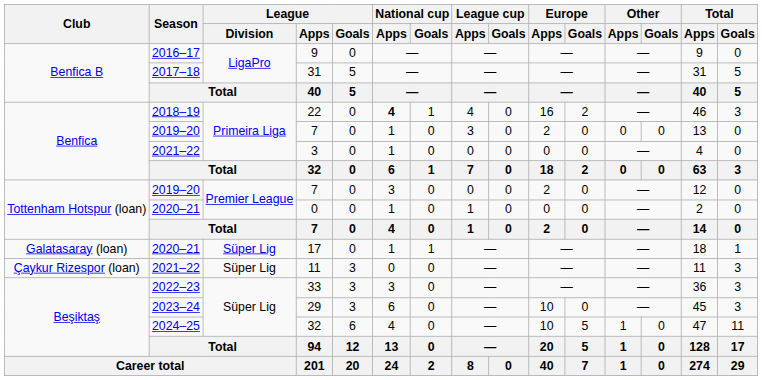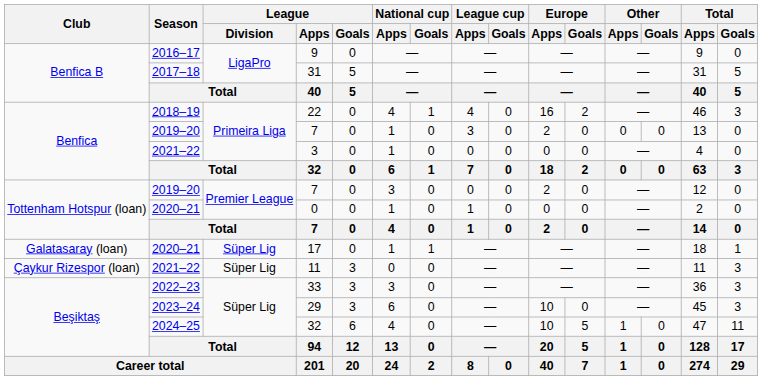(391, 111) bold -> (391, 111) normal
